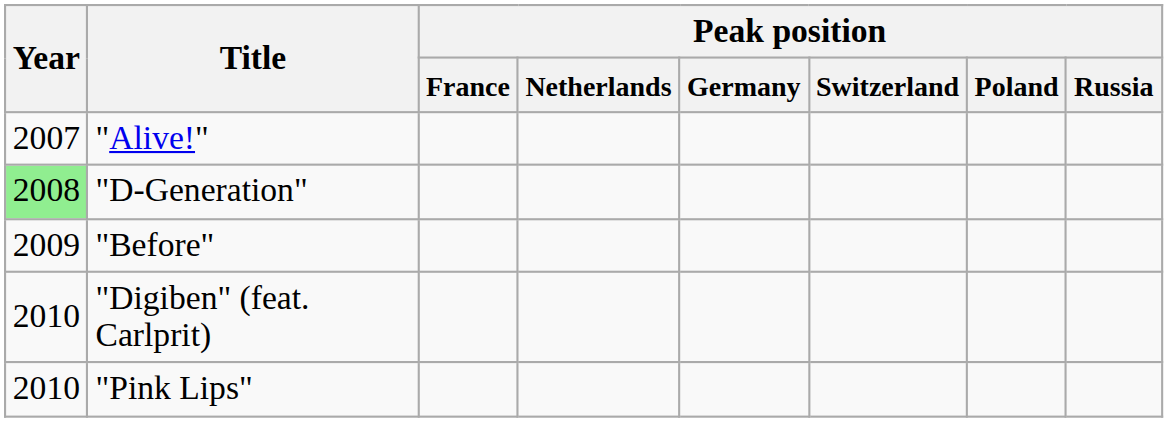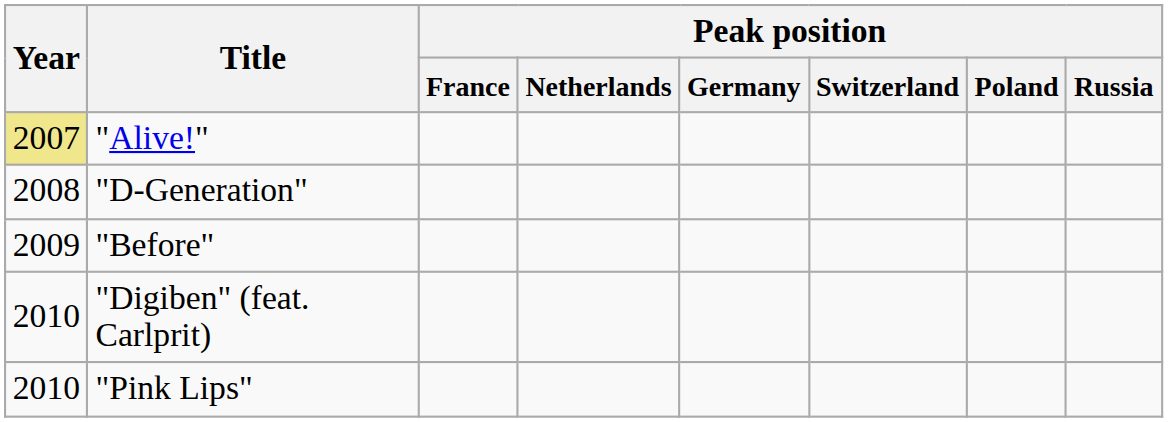(46, 137) no background -> (46, 137) khaki background
(46, 191) lightgreen background -> (46, 191) no background
